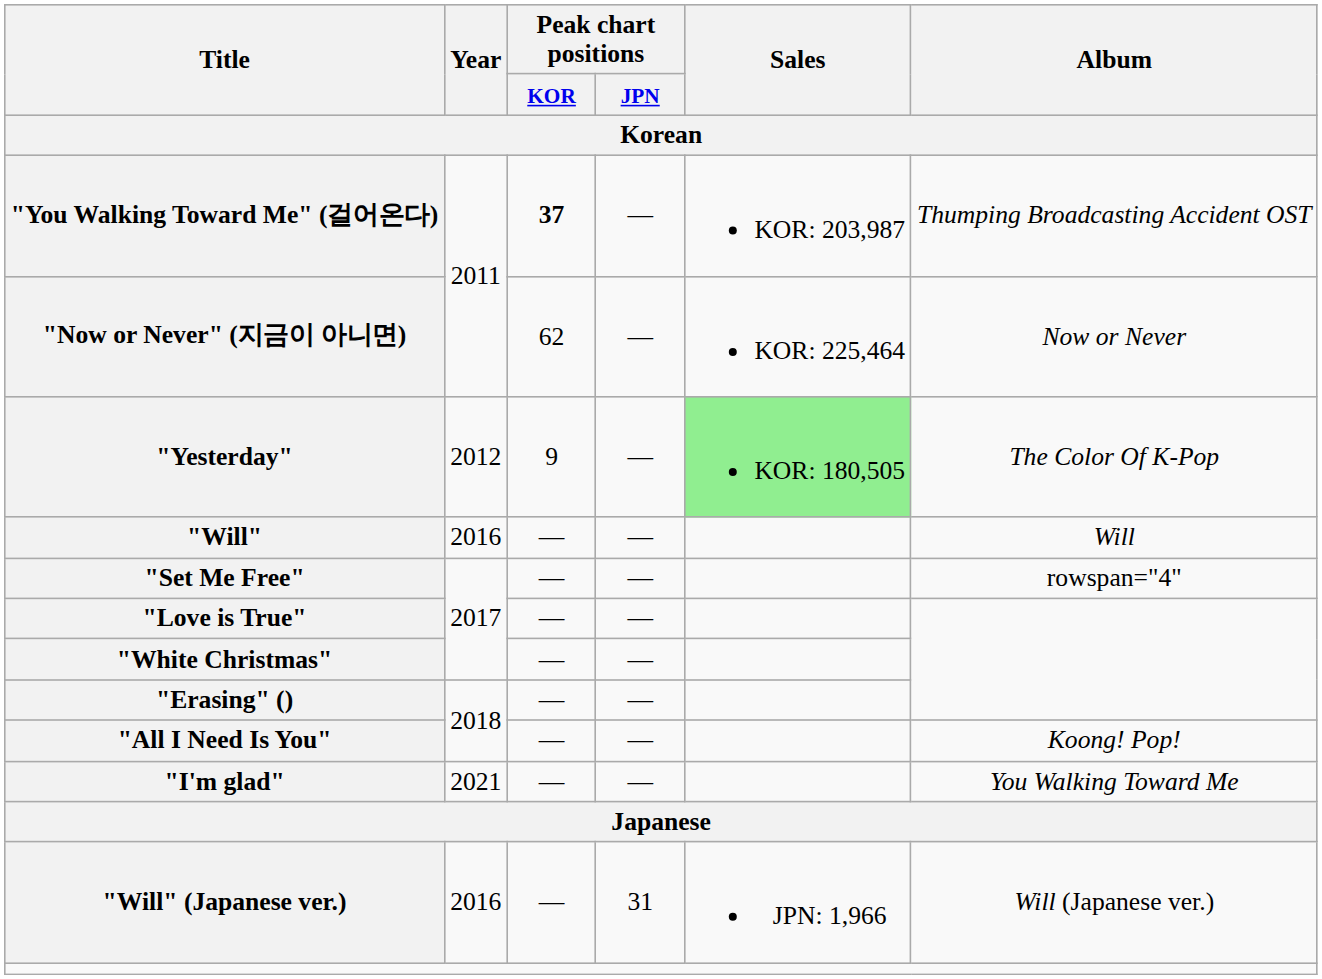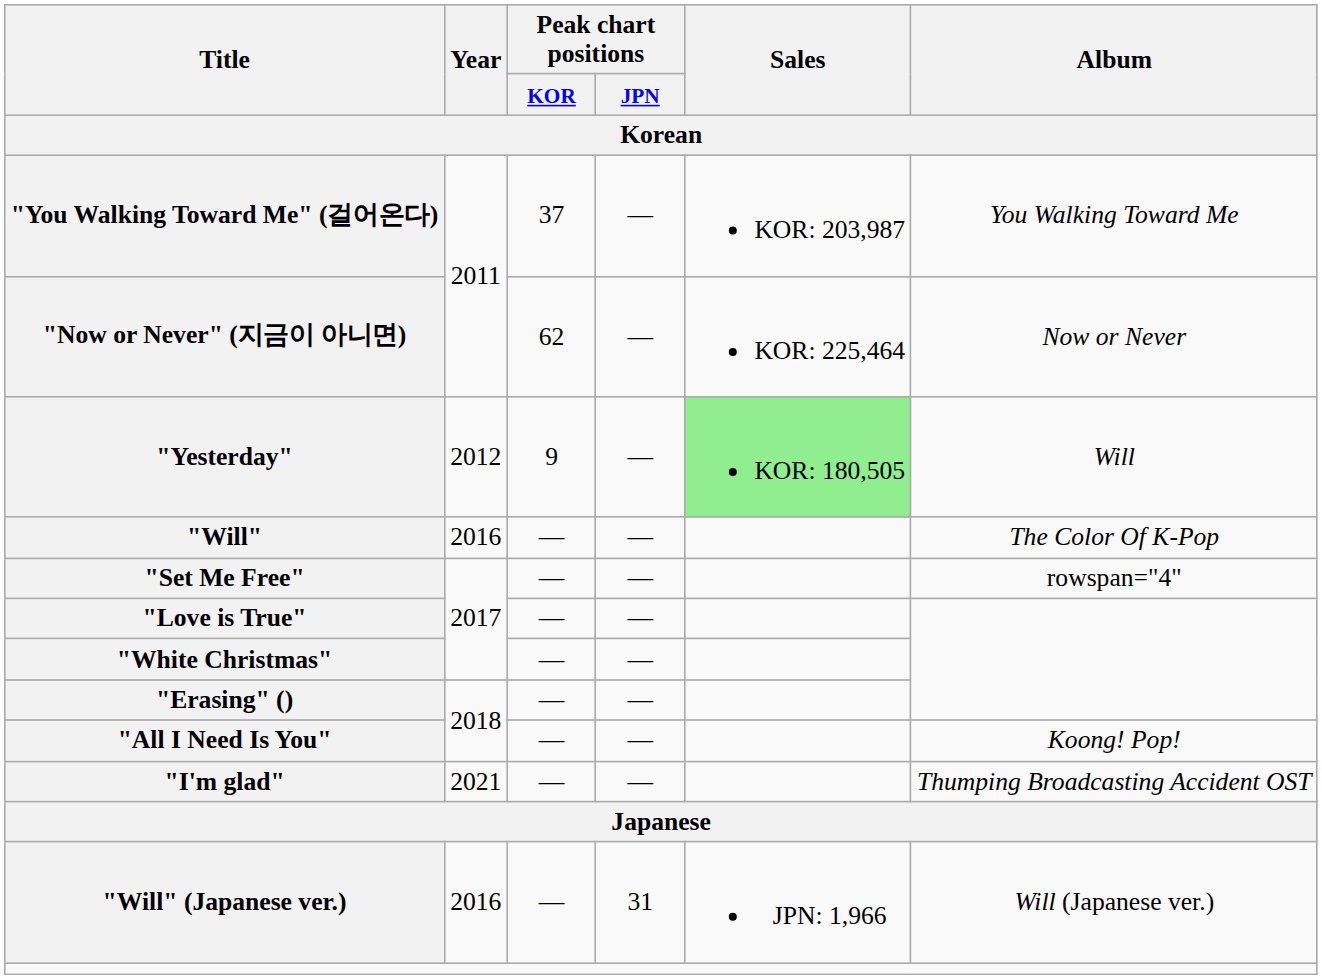(552, 215) bold -> (552, 215) normal
(1114, 215) Thumping Broadcasting Accident OST -> (1114, 215) You Walking Toward Me
(1114, 456) The Color Of K-Pop -> (1114, 456) Will
(1114, 537) Will -> (1114, 537) The Color Of K-Pop
(1114, 780) You Walking Toward Me -> (1114, 780) Thumping Broadcasting Accident OST
